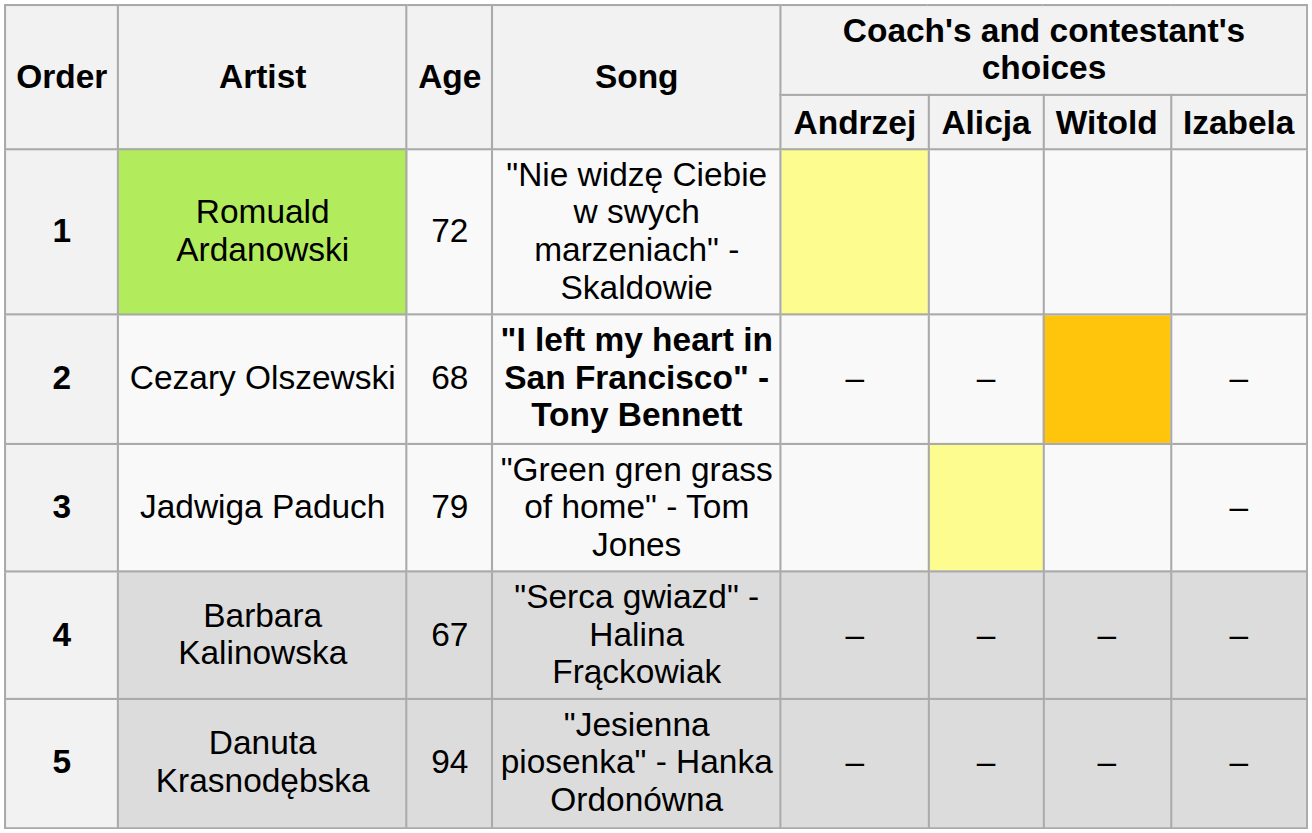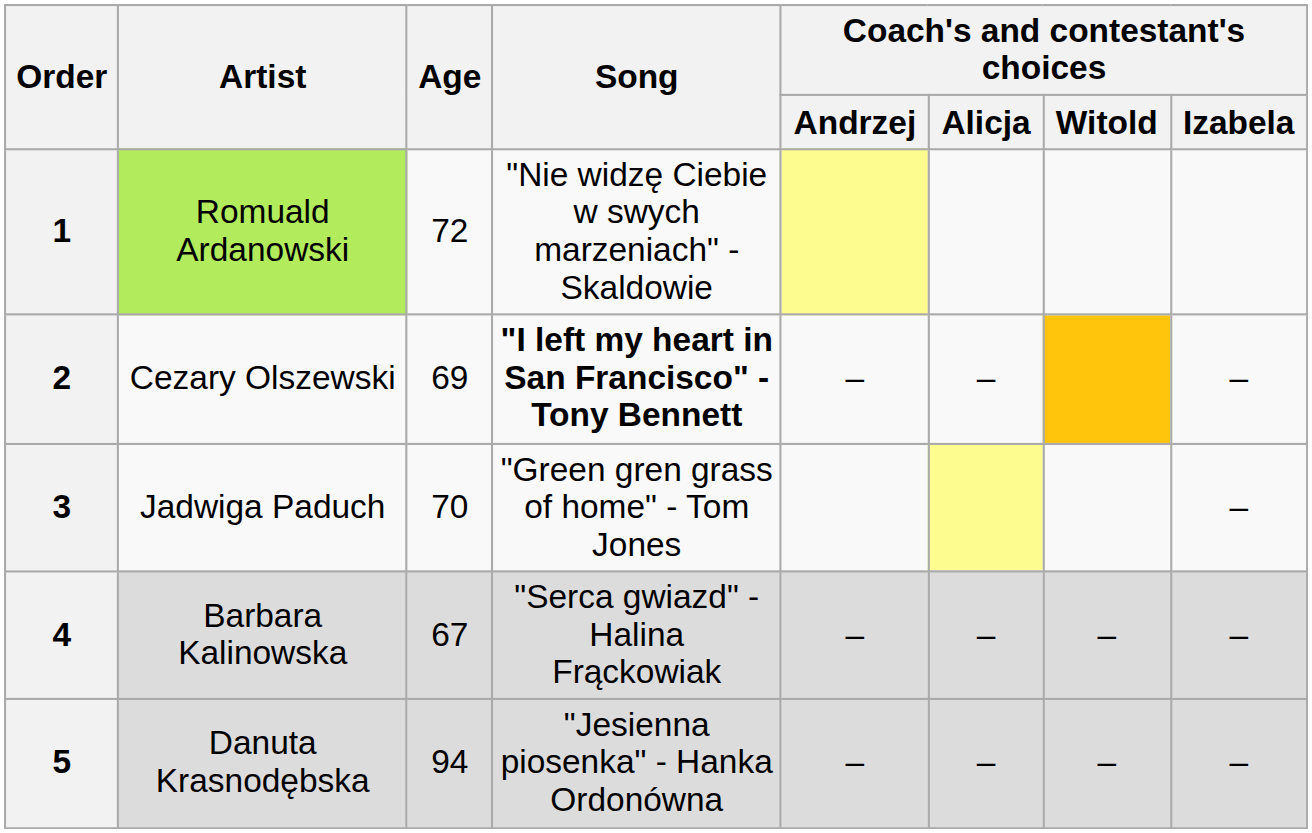(450, 378) 68 -> (450, 378) 69
(450, 506) 79 -> (450, 506) 70
